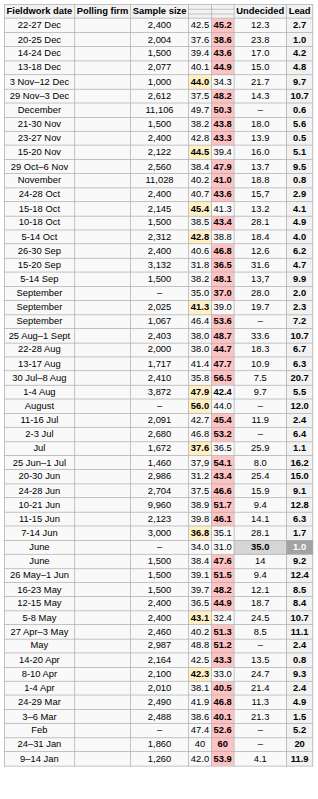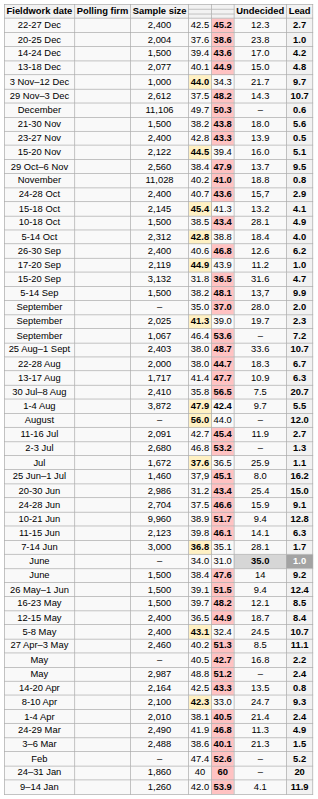+ row: (39, 264)
(300, 420) 2.4 -> (300, 434) 2.7
(300, 434) 6.4 -> (300, 448) 1.3
(223, 462) 54.1 -> (223, 476) 45.1
+ row: (39, 659)
